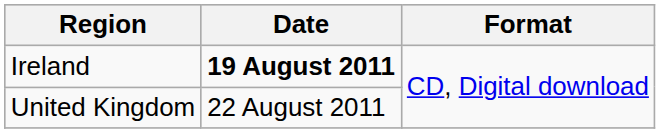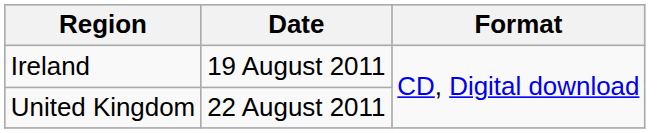(301, 66) bold -> (296, 66) normal
